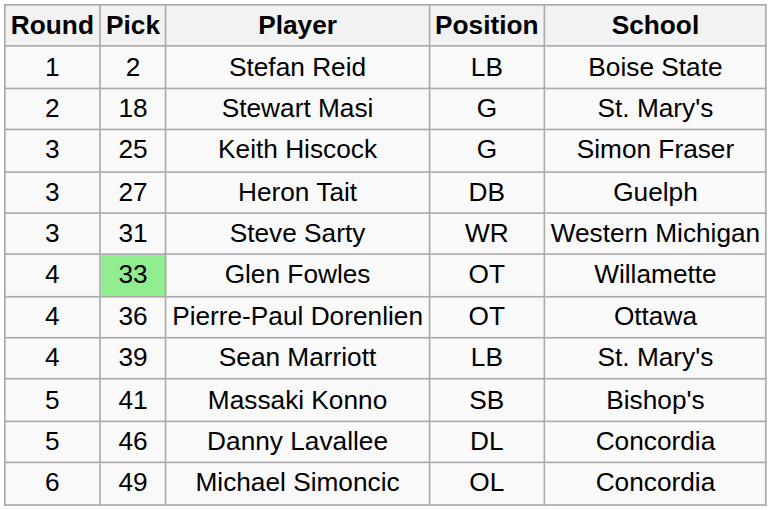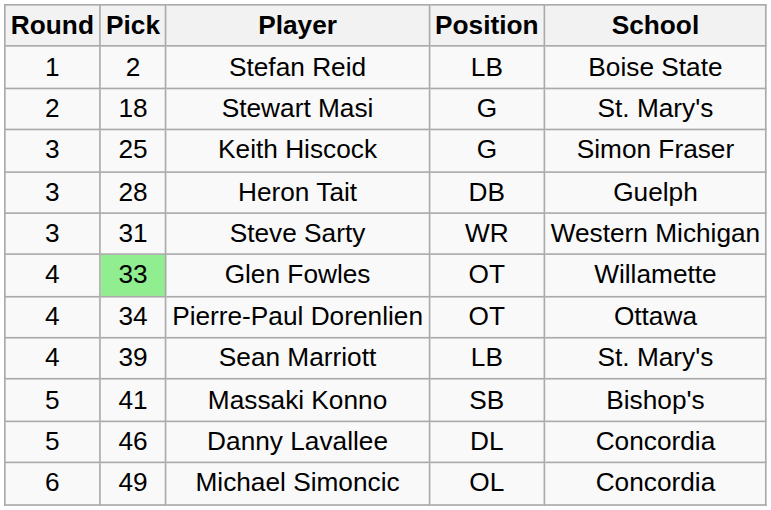(133, 191) 27 -> (133, 191) 28
(133, 316) 36 -> (133, 316) 34
